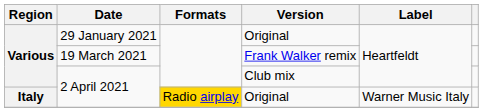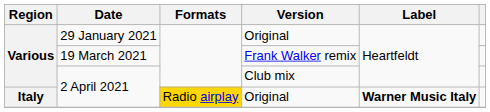(416, 96) normal -> (419, 96) bold
